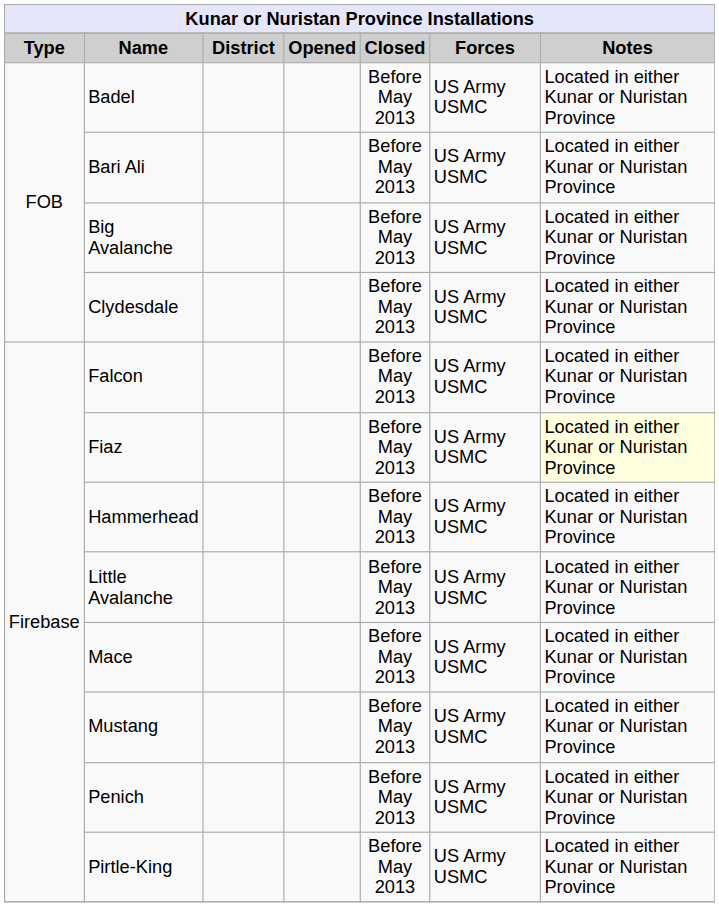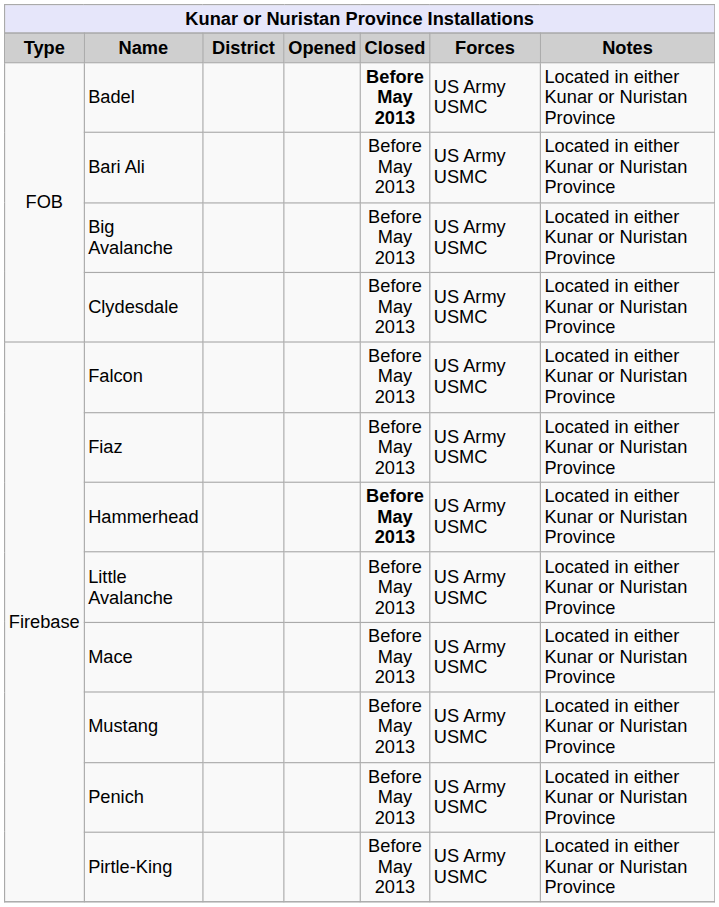(395, 97) normal -> (395, 97) bold
(616, 447) lightyellow background -> (616, 447) no background
(395, 517) normal -> (395, 517) bold
